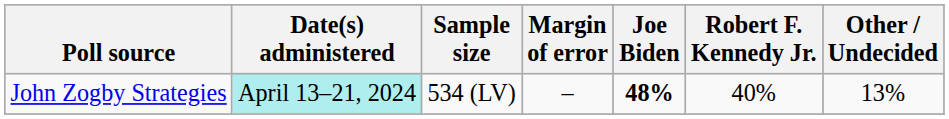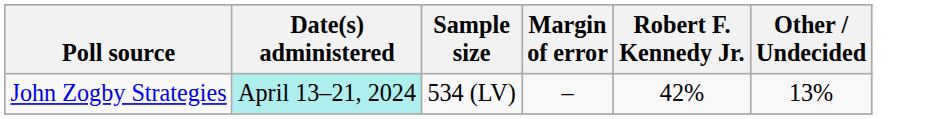- column: (650, 39)
(754, 93) 40% -> (682, 93) 42%
